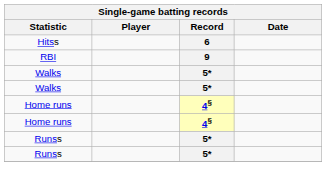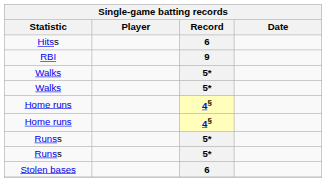+ row: (48, 169)
